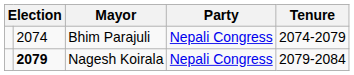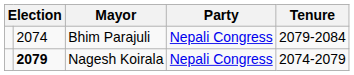(312, 37) 2074-2079 -> (312, 37) 2079-2084
(312, 59) 2079-2084 -> (312, 59) 2074-2079
